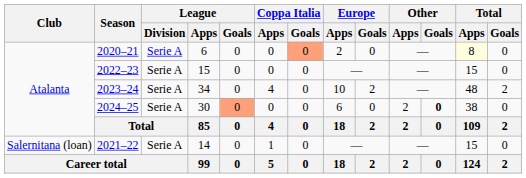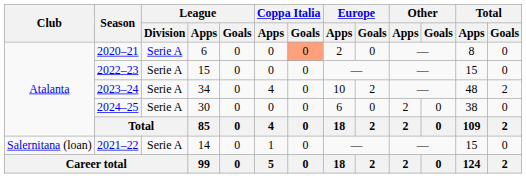(472, 51) lightyellow background -> (472, 51) no background
(237, 107) lightsalmon background -> (237, 107) no background
(438, 107) bold -> (438, 107) normal
